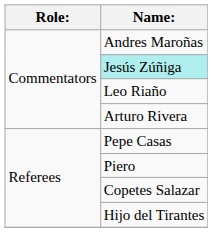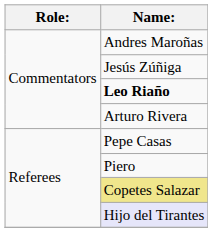(143, 66) paleturquoise background -> (143, 66) no background
(135, 91) normal -> (137, 91) bold
(152, 190) no background -> (152, 190) khaki background
(154, 214) no background -> (154, 214) lavender background
